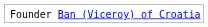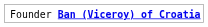(129, 14) normal -> (129, 14) bold
